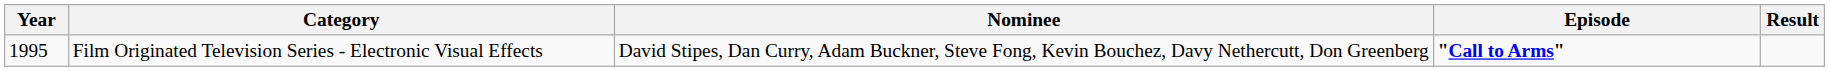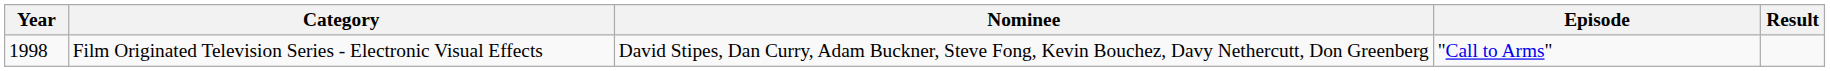(28, 50) 1995 -> (28, 50) 1998
(1501, 50) bold -> (1495, 50) normal
